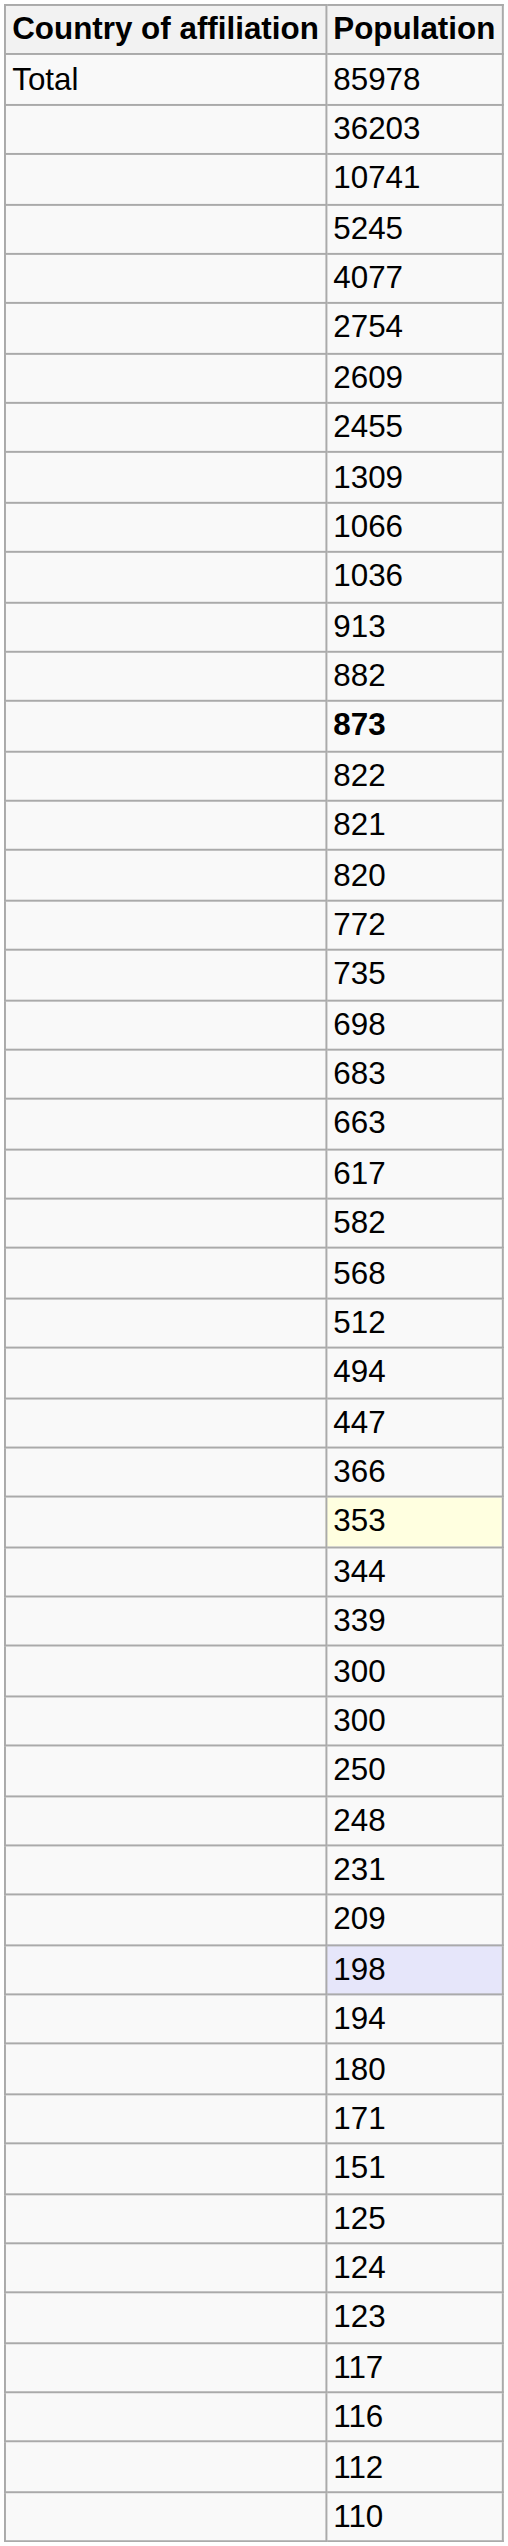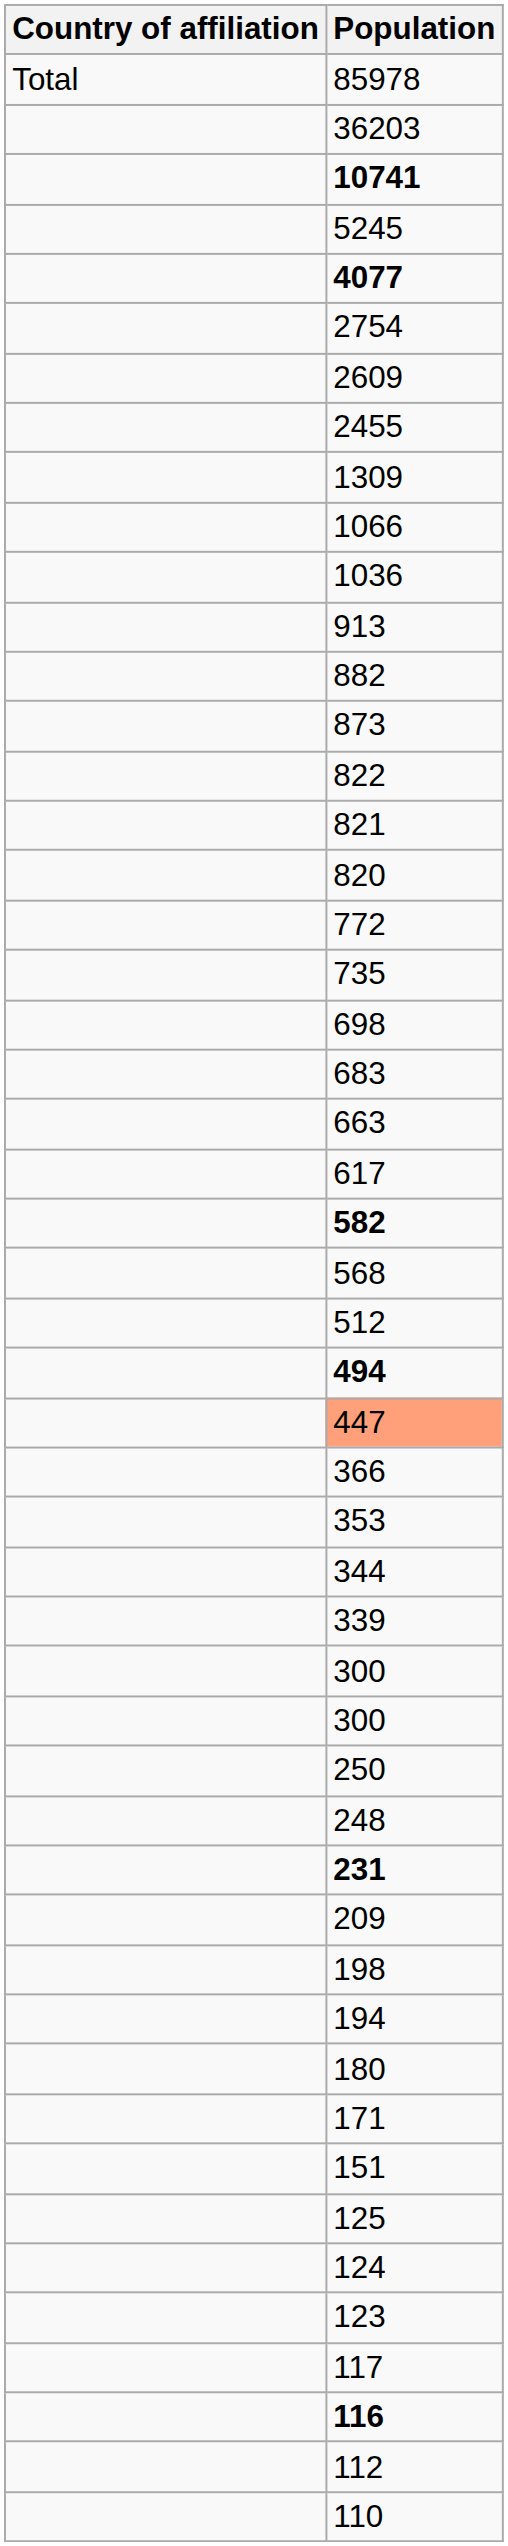(377, 178) normal -> (377, 178) bold
(368, 278) normal -> (368, 278) bold
(359, 725) bold -> (359, 725) normal
(359, 1223) normal -> (359, 1223) bold
(359, 1372) normal -> (359, 1372) bold
(359, 1421) no background -> (359, 1421) lightsalmon background
(359, 1521) lightyellow background -> (359, 1521) no background
(359, 1869) normal -> (359, 1869) bold
(359, 1969) lavender background -> (359, 1969) no background
(358, 2416) normal -> (359, 2416) bold
